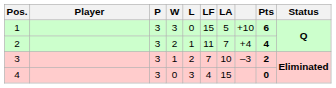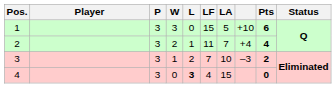(192, 75) normal -> (192, 75) bold
